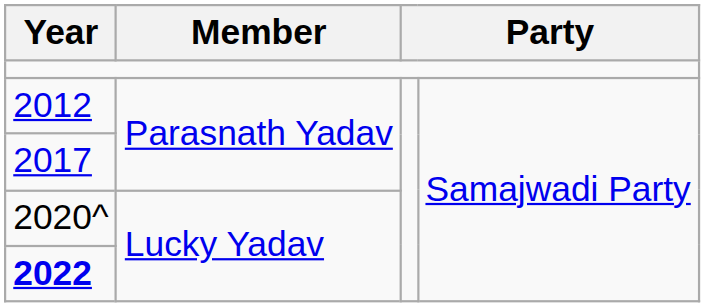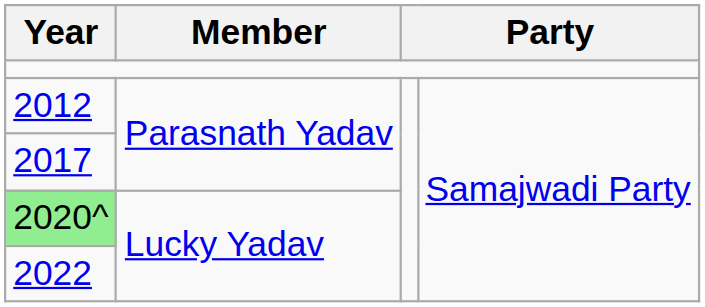(61, 217) no background -> (61, 217) lightgreen background
(53, 273) bold -> (53, 273) normal
